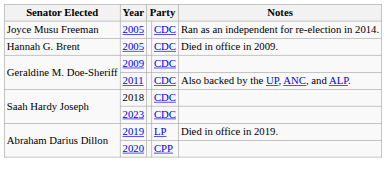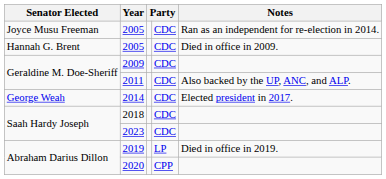+ row: (36, 98)
